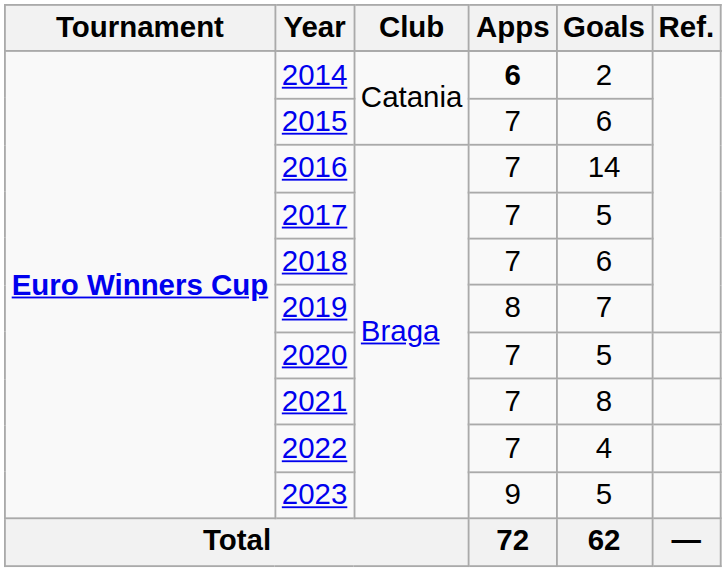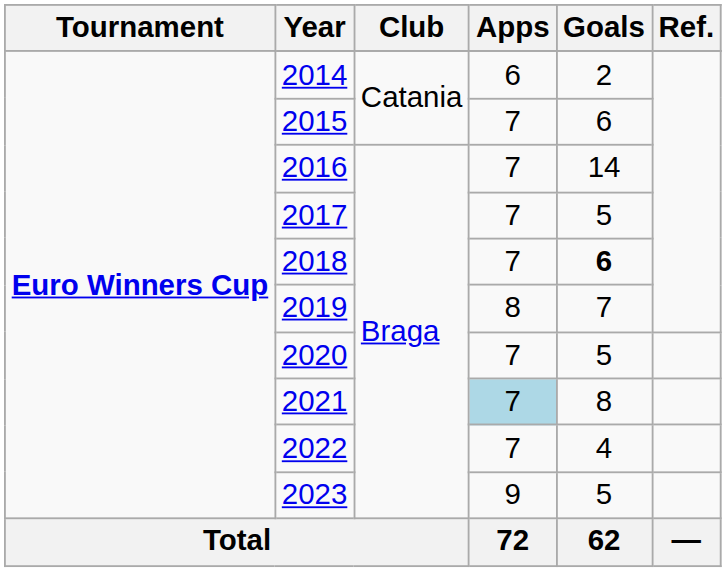(513, 74) bold -> (513, 74) normal
(604, 261) normal -> (604, 261) bold
(513, 401) no background -> (513, 401) lightblue background
